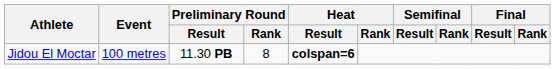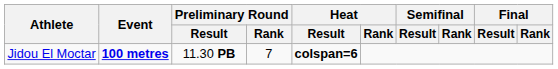(134, 54) normal -> (135, 54) bold
(266, 54) 8 -> (269, 54) 7
